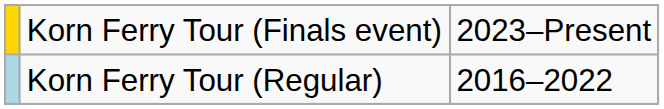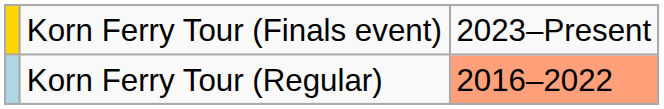(535, 80) no background -> (535, 80) lightsalmon background
